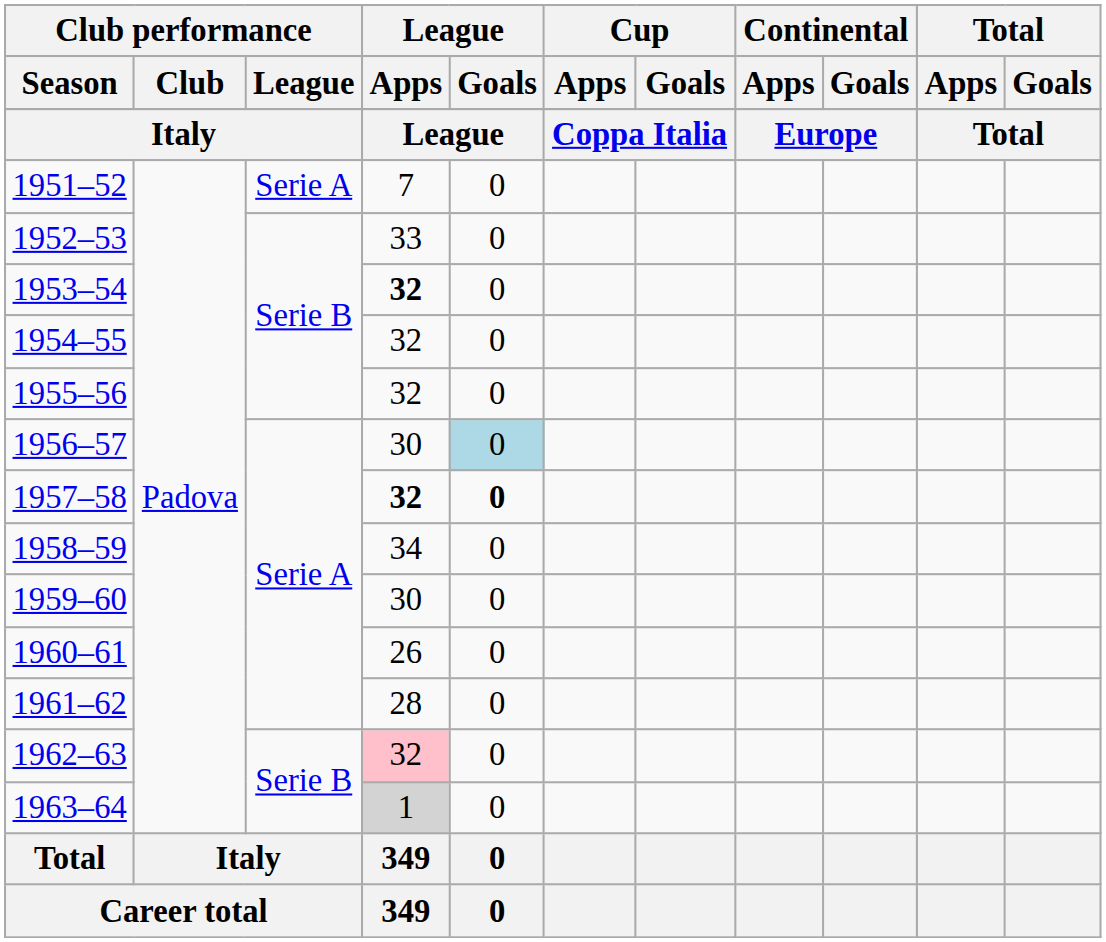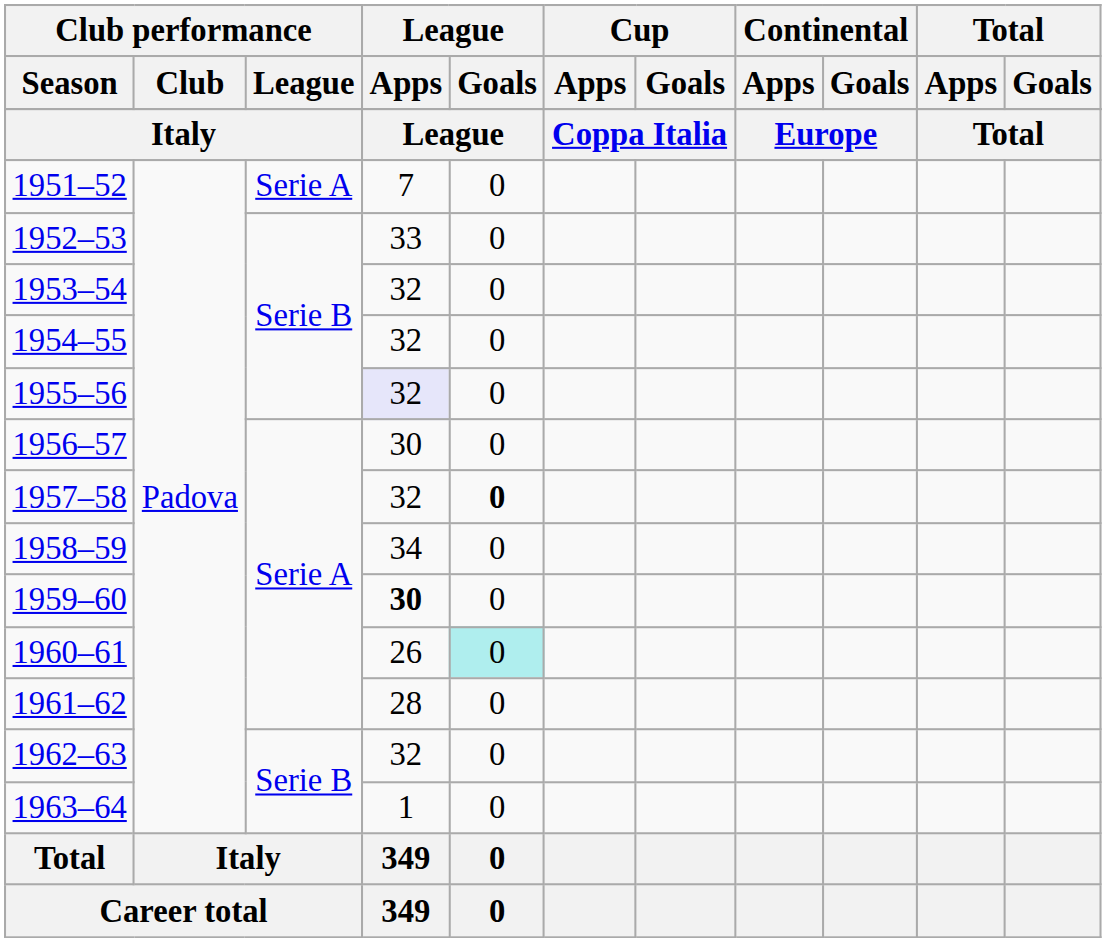(406, 289) bold -> (406, 289) normal
(406, 392) no background -> (406, 392) lavender background
(497, 444) lightblue background -> (497, 444) no background
(406, 496) bold -> (406, 496) normal
(406, 599) normal -> (406, 599) bold
(497, 651) no background -> (497, 651) paleturquoise background
(406, 755) pink background -> (406, 755) no background
(406, 806) lightgrey background -> (406, 806) no background
